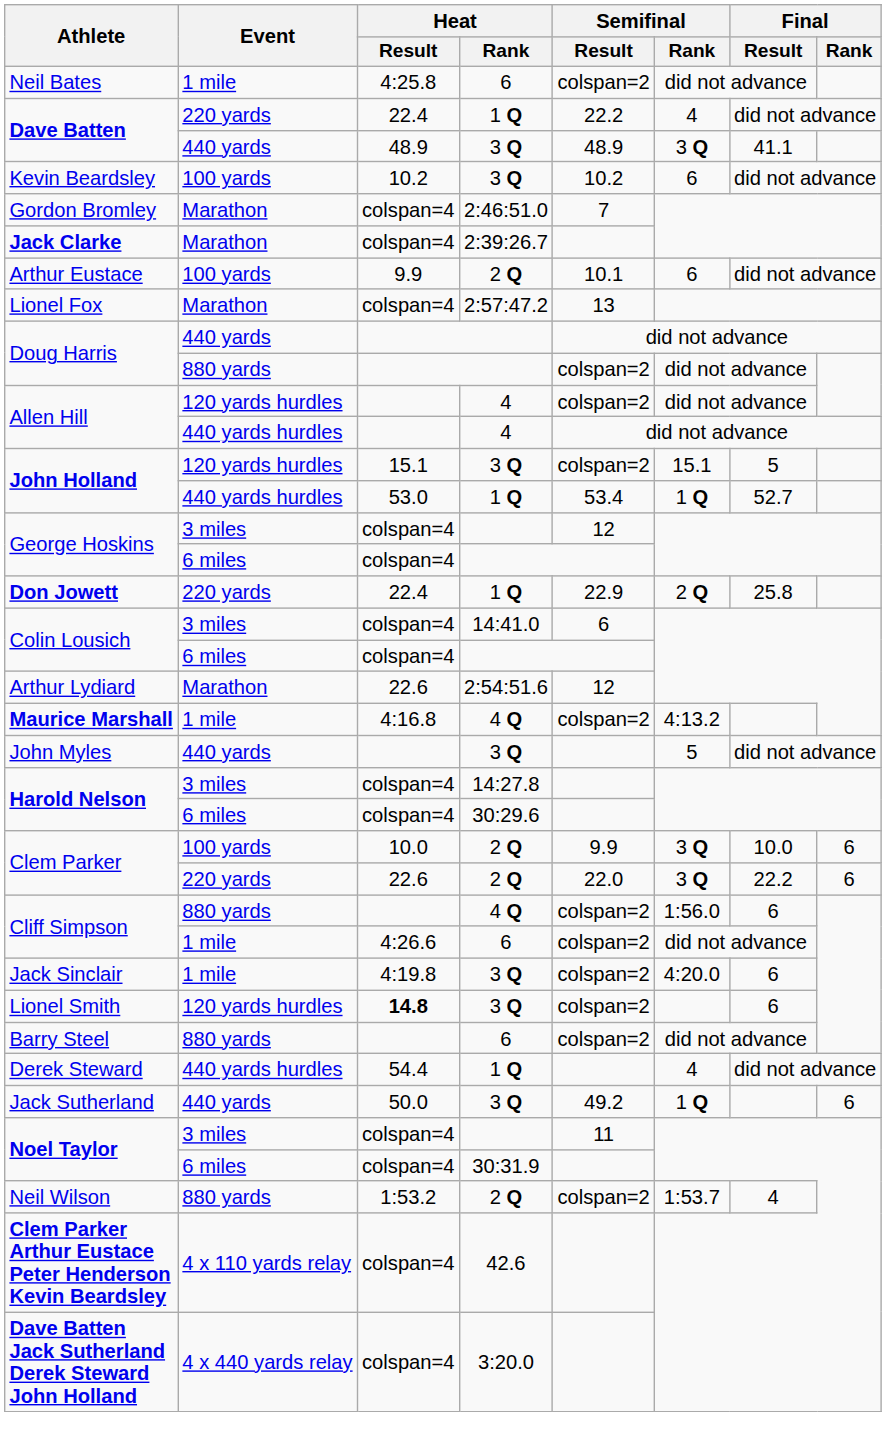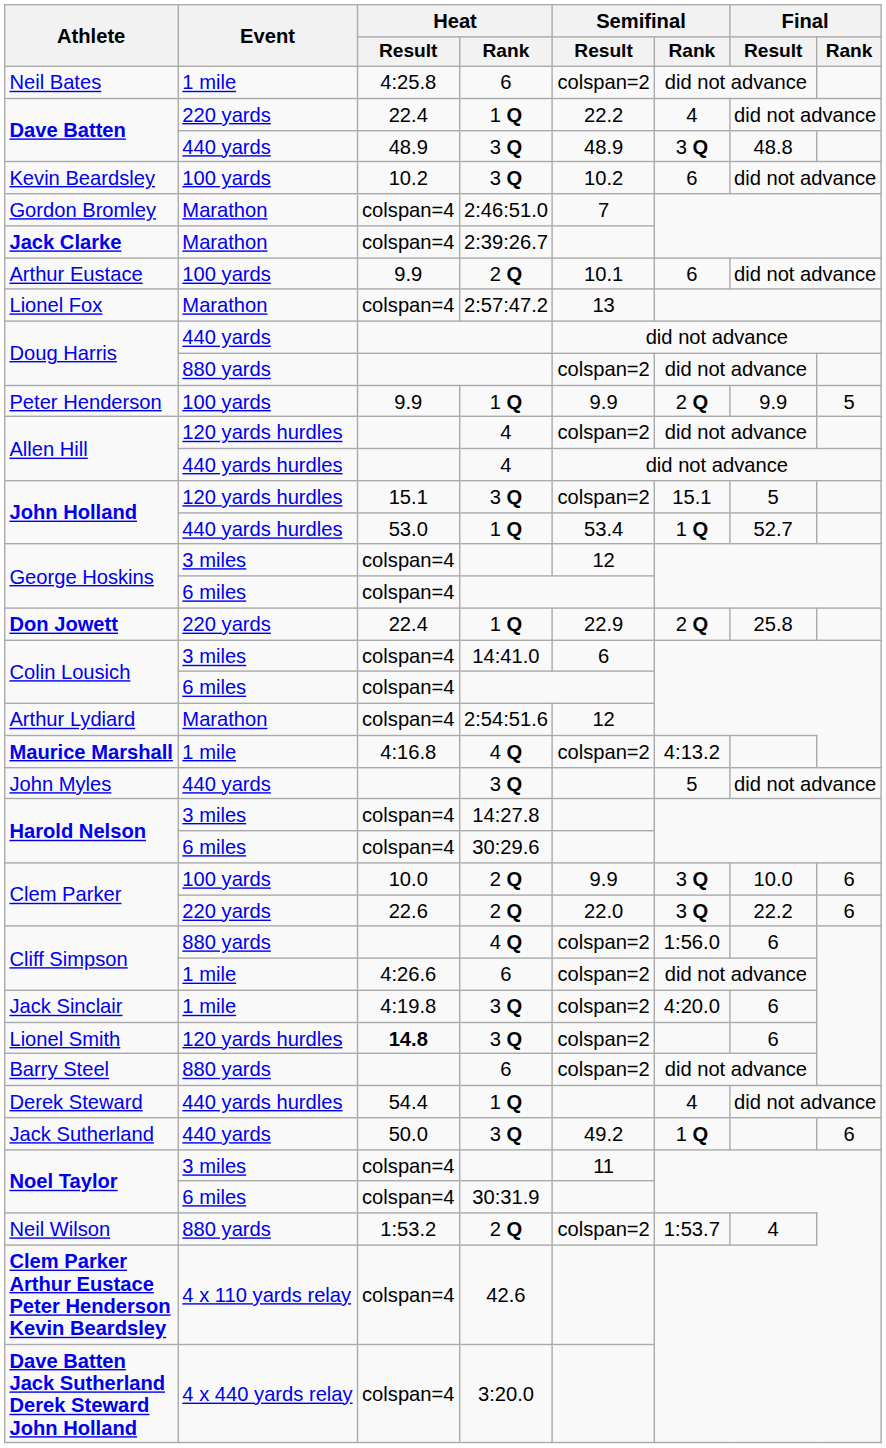(773, 147) 41.1 -> (773, 147) 48.8
+ row: (86, 401)
(408, 688) 22.6 -> (408, 720) colspan=4
